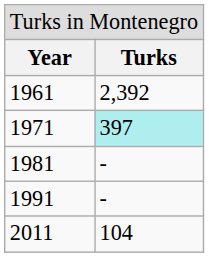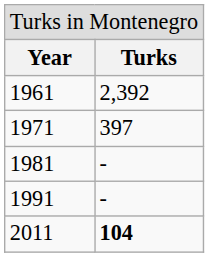(116, 127) paleturquoise background -> (116, 127) no background
(116, 233) normal -> (116, 233) bold
